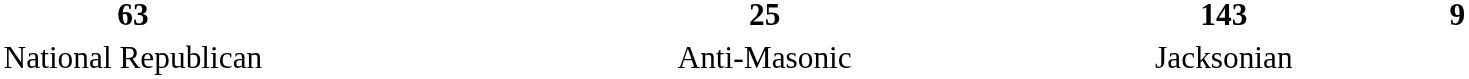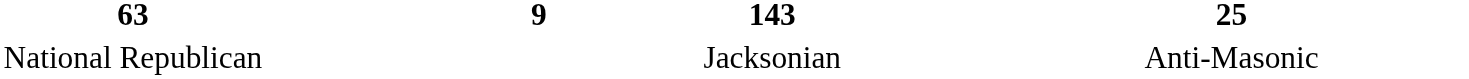columns swapped: (765, 15) <-> (1457, 15)
